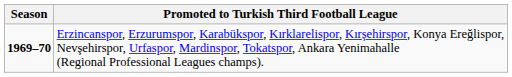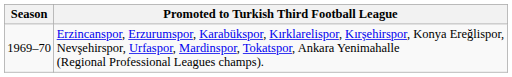(29, 48) bold -> (29, 48) normal
